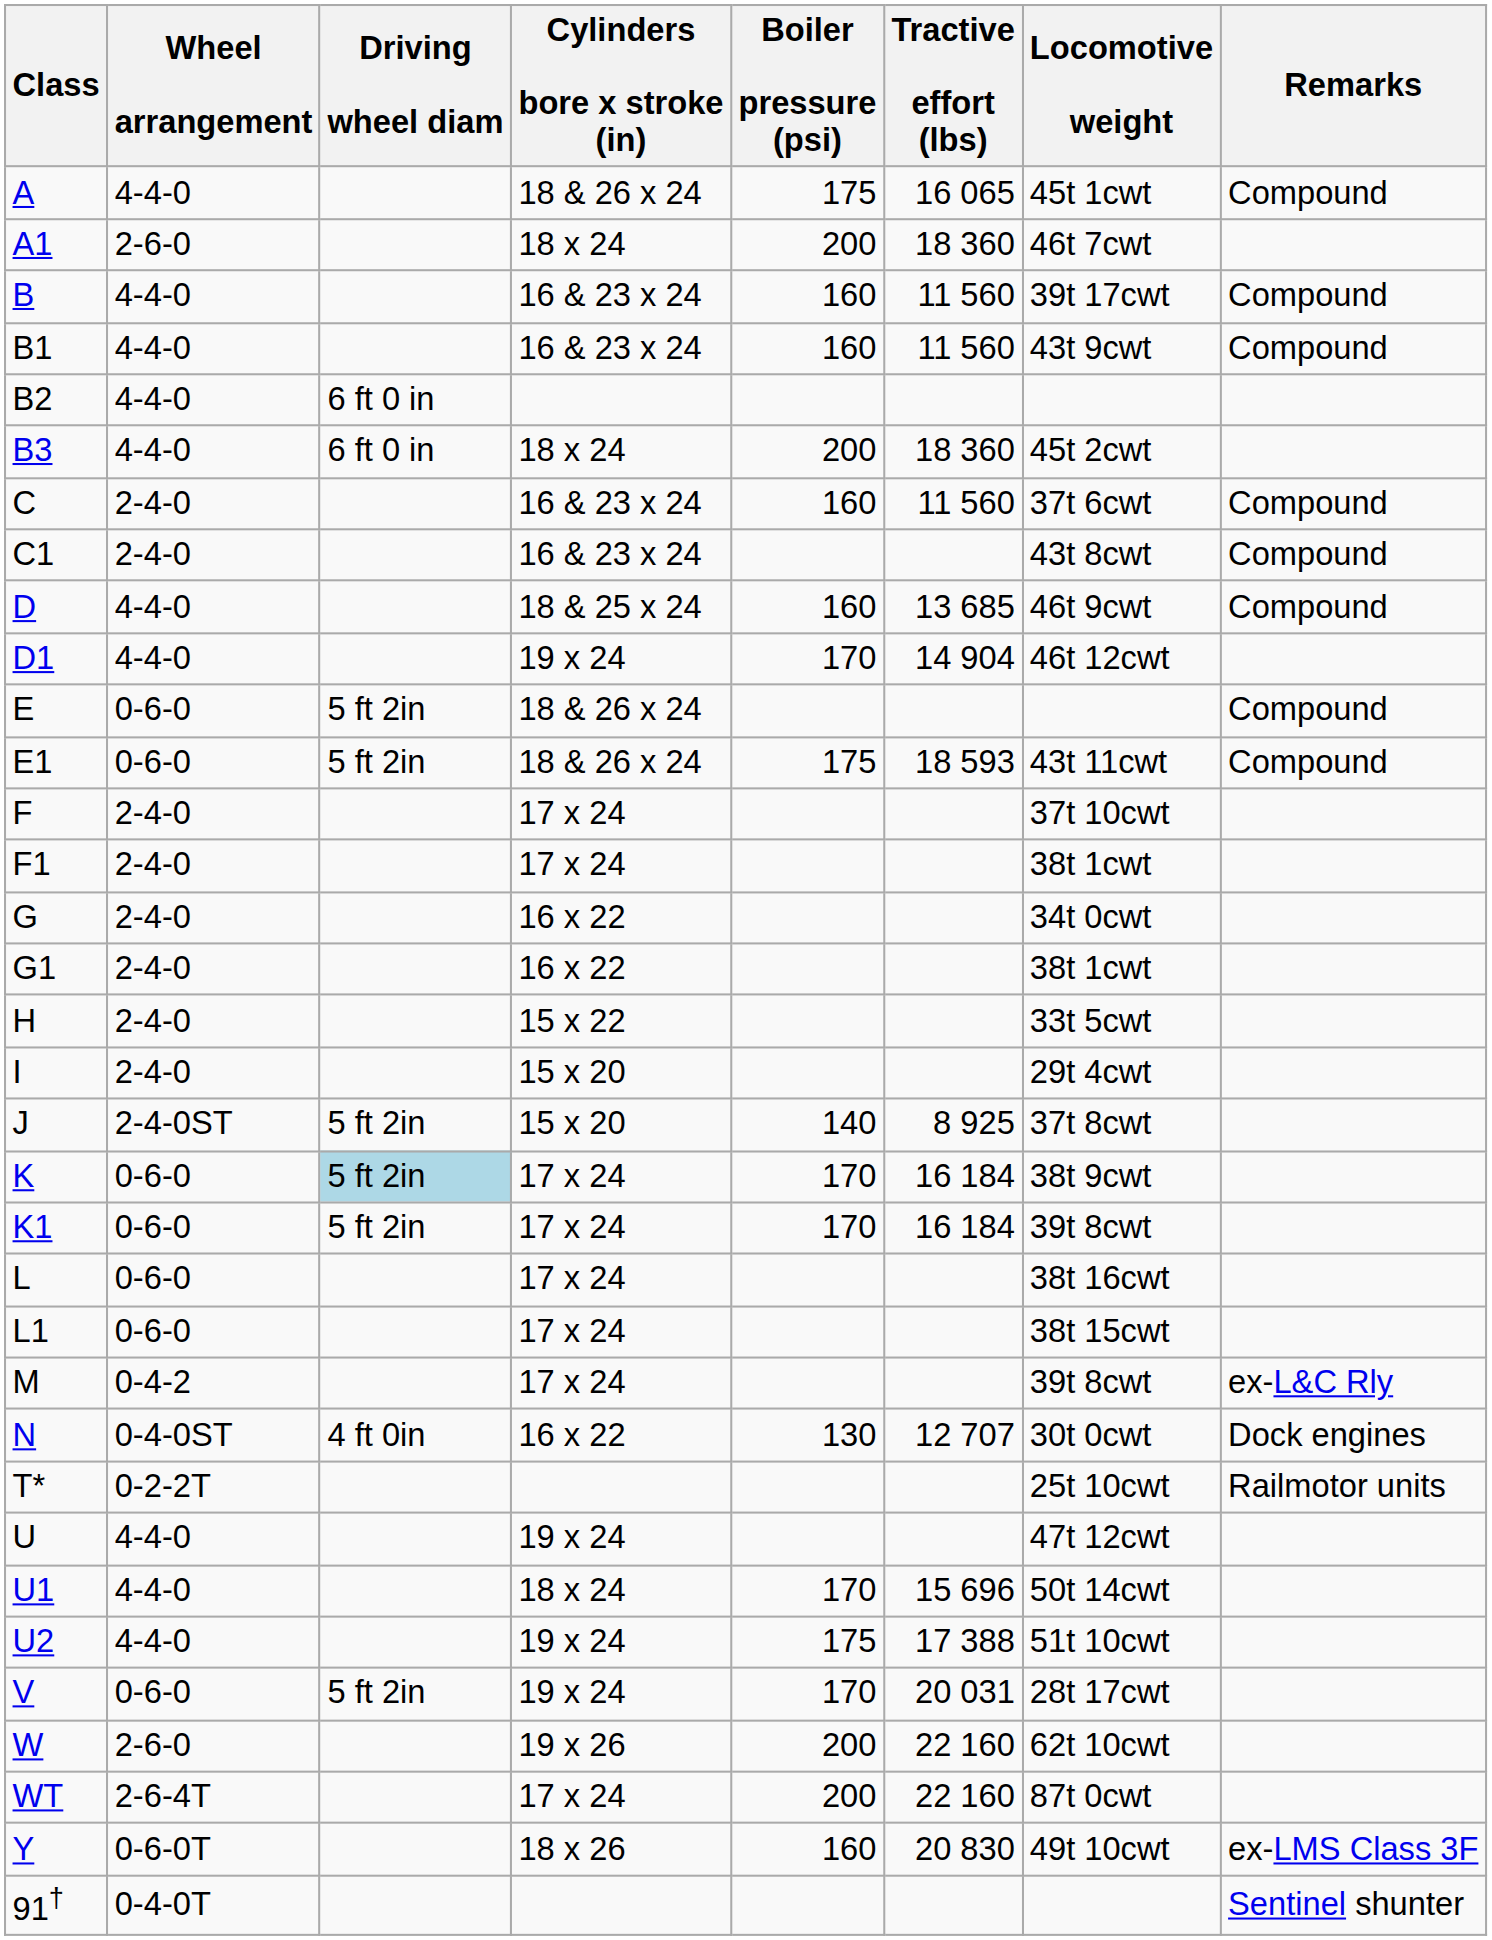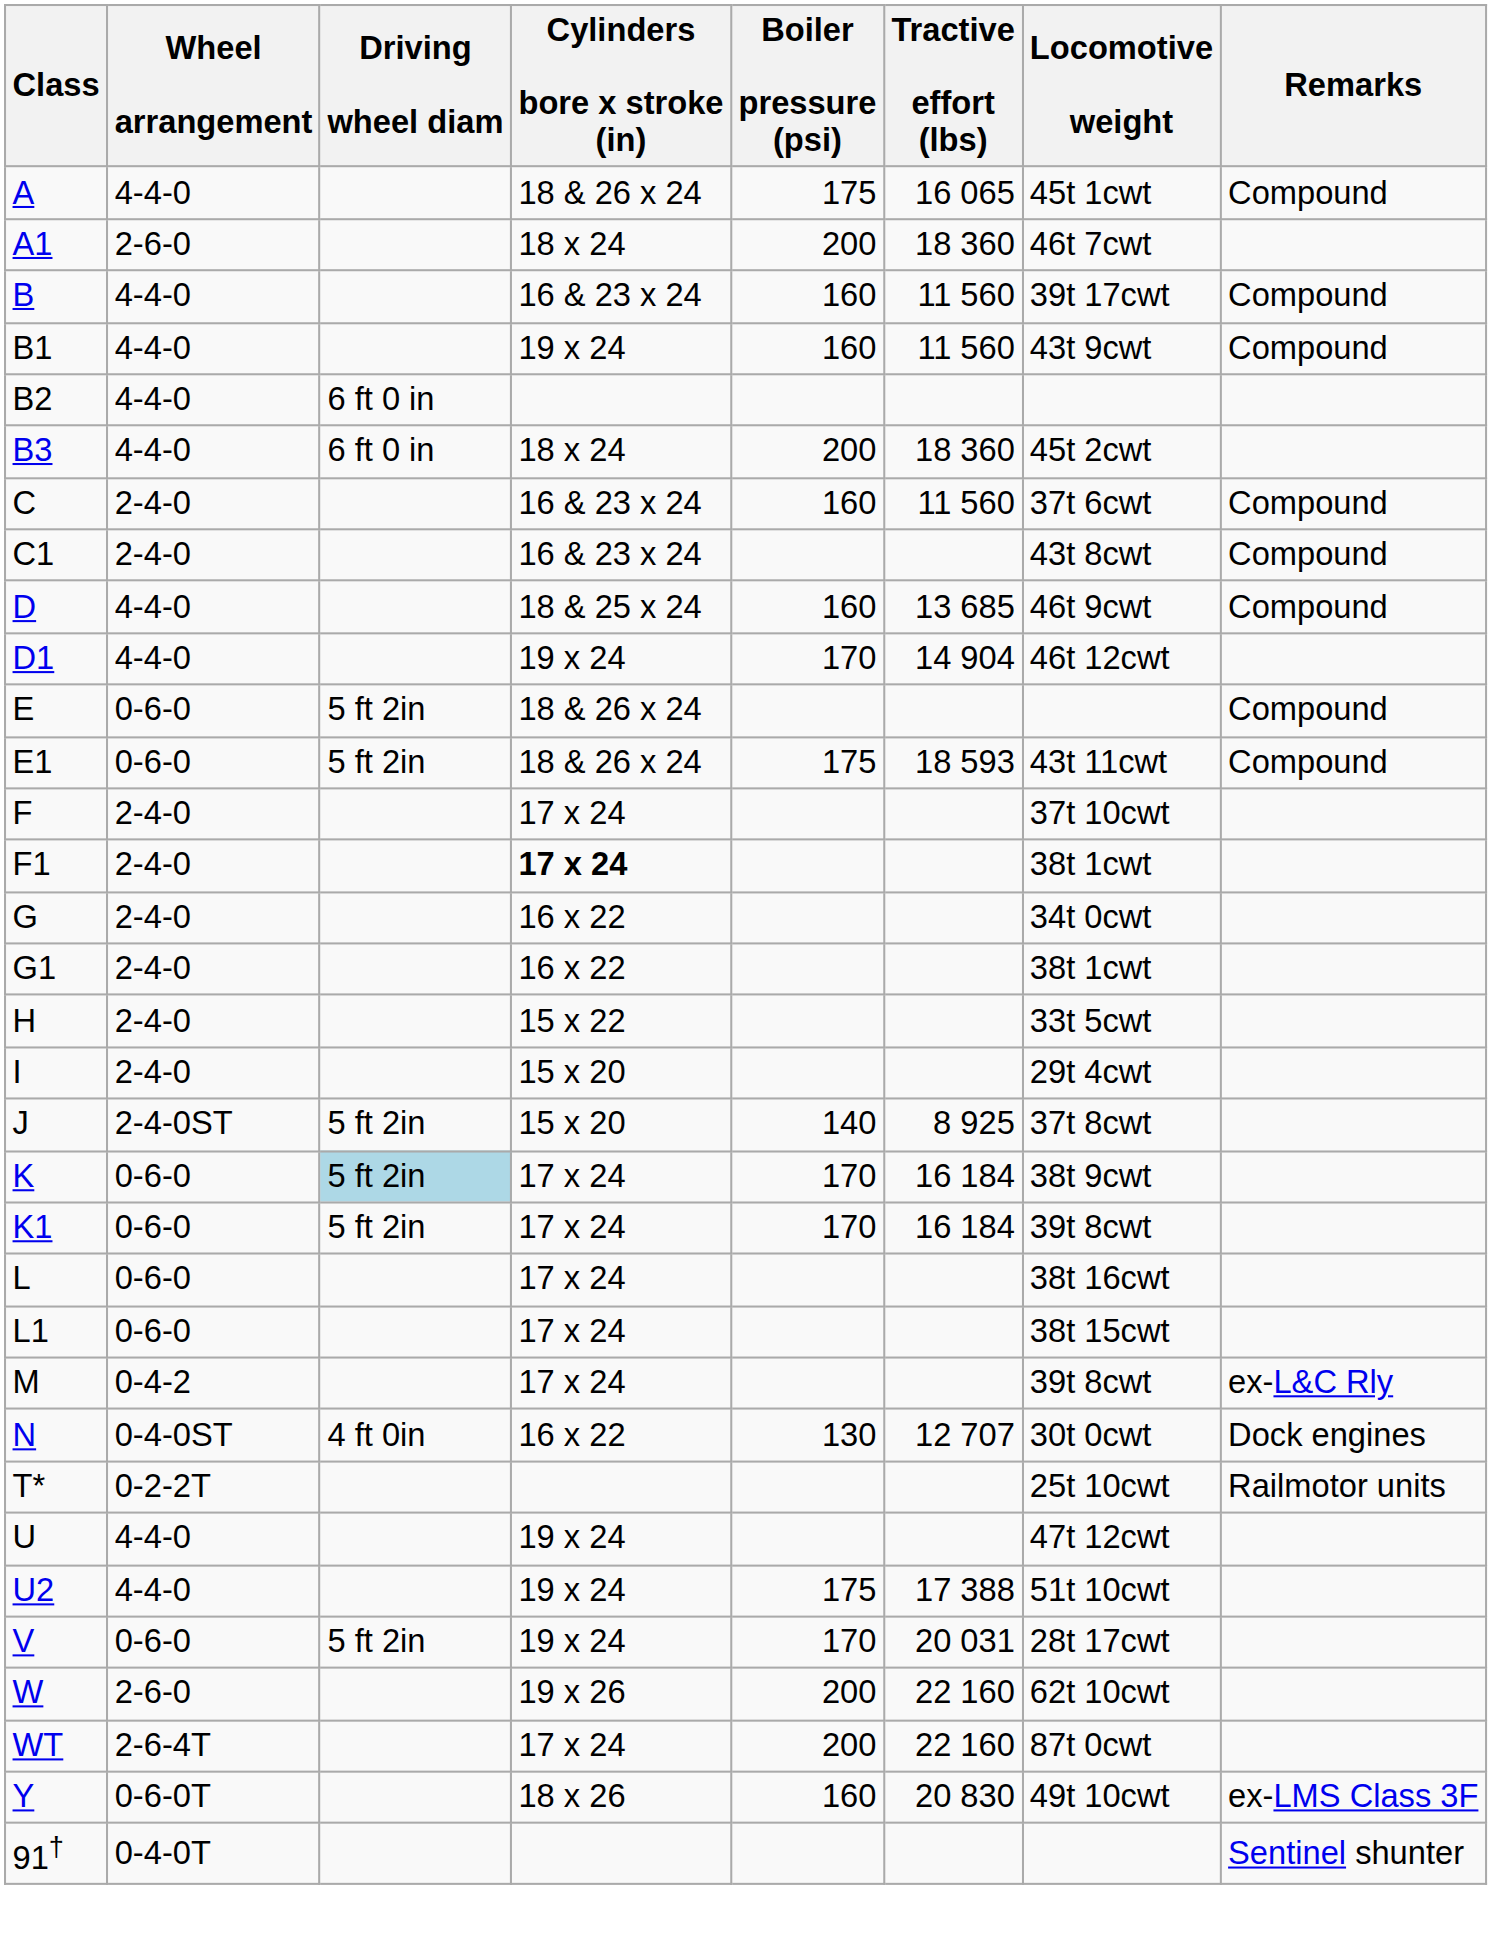(610, 347) 16 & 23 x 24 -> (572, 347) 19 x 24
(572, 865) normal -> (573, 865) bold
- row: (33, 1589)
